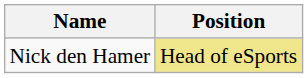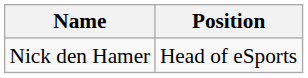(229, 55) khaki background -> (229, 55) no background
